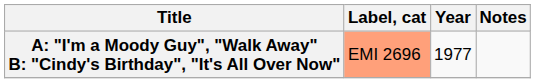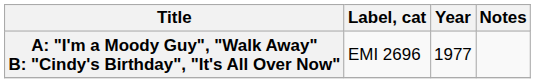(384, 54) lightsalmon background -> (384, 54) no background
